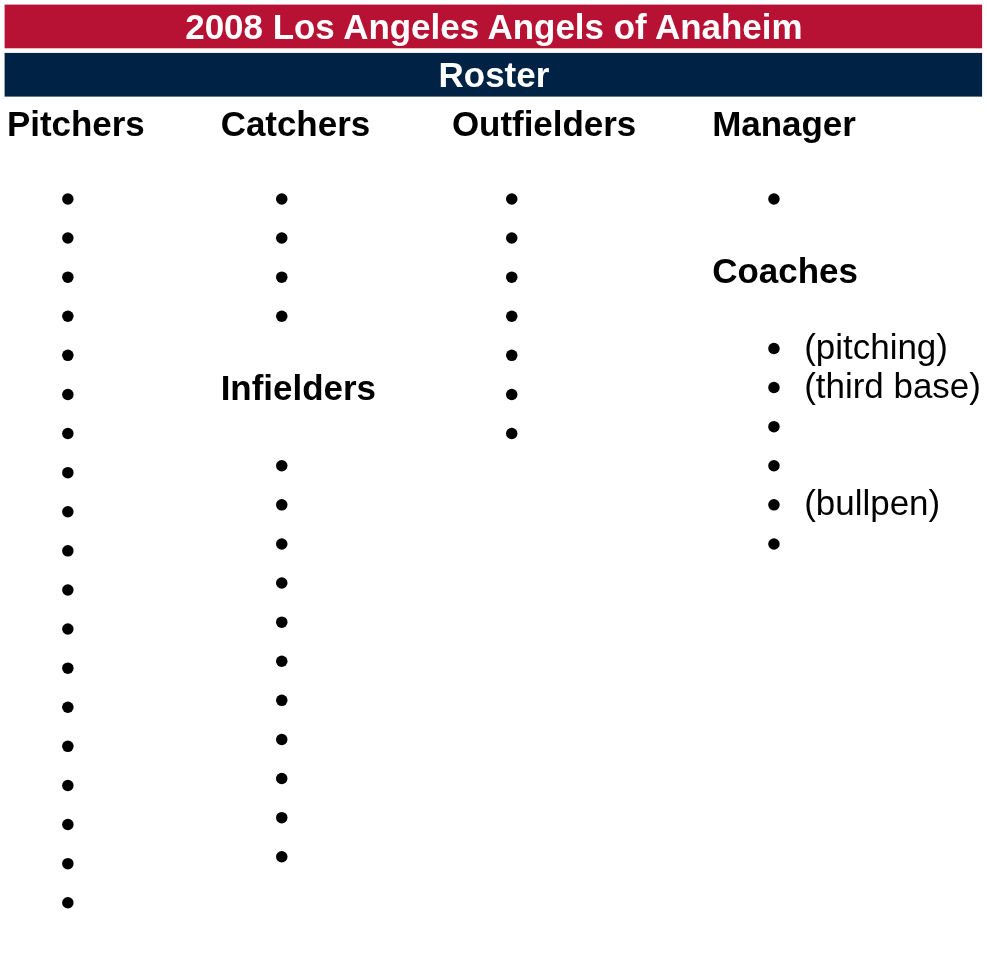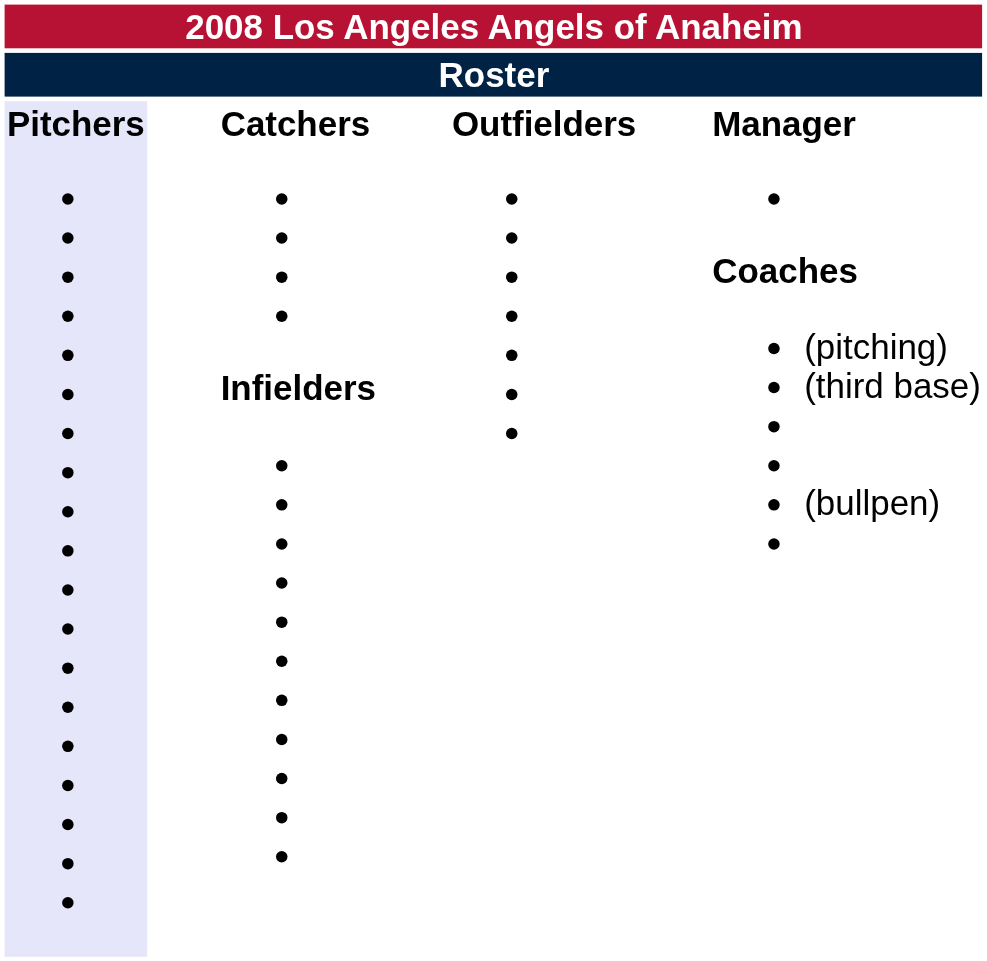(76, 512) no background -> (76, 512) lavender background
